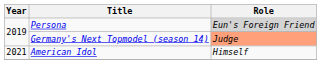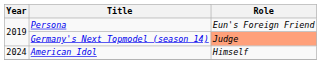(264, 25) lightgrey background -> (264, 25) no background
(17, 53) 2021 -> (17, 53) 2024
